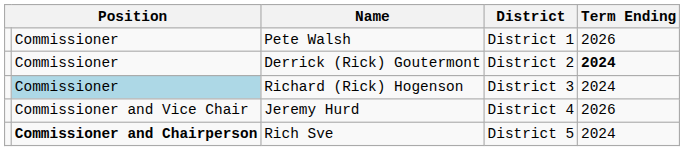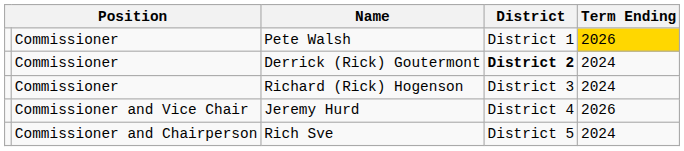(598, 40) no background -> (598, 40) gold background
(531, 63) normal -> (531, 63) bold
(598, 63) bold -> (598, 63) normal
(67, 87) lightblue background -> (67, 87) no background
(136, 134) bold -> (136, 134) normal
